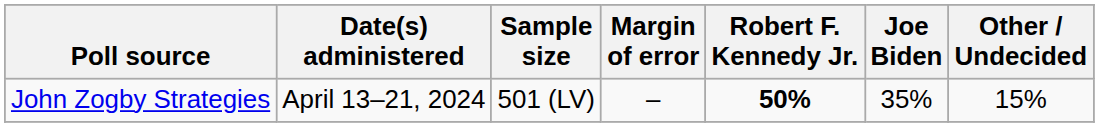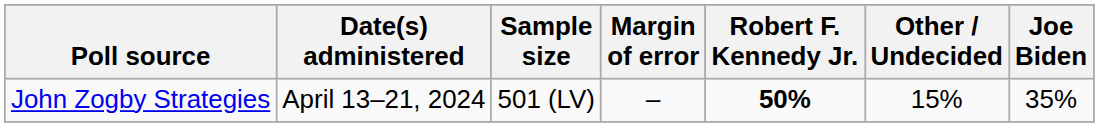columns swapped: (906, 41) <-> (1021, 41)
